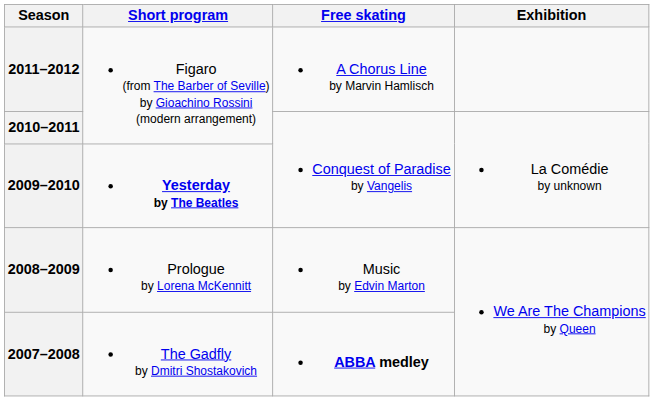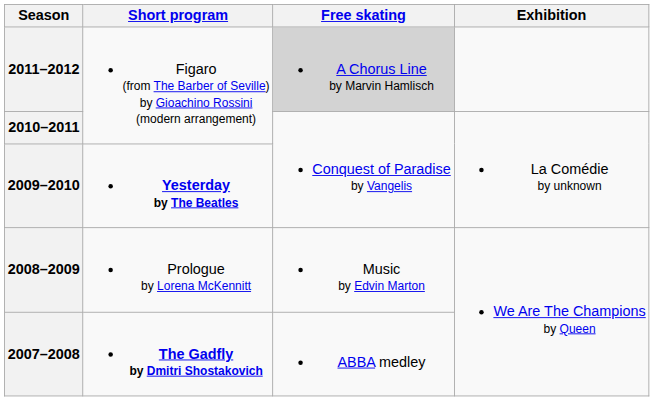(364, 77) no background -> (364, 77) lightgrey background
(178, 362) normal -> (178, 362) bold
(364, 362) bold -> (364, 362) normal
